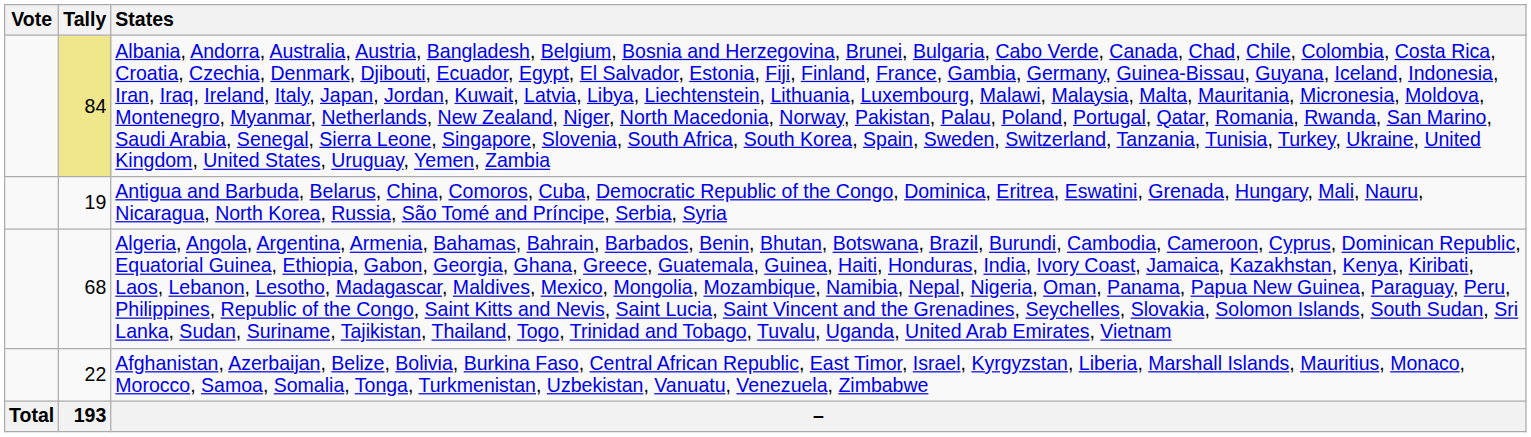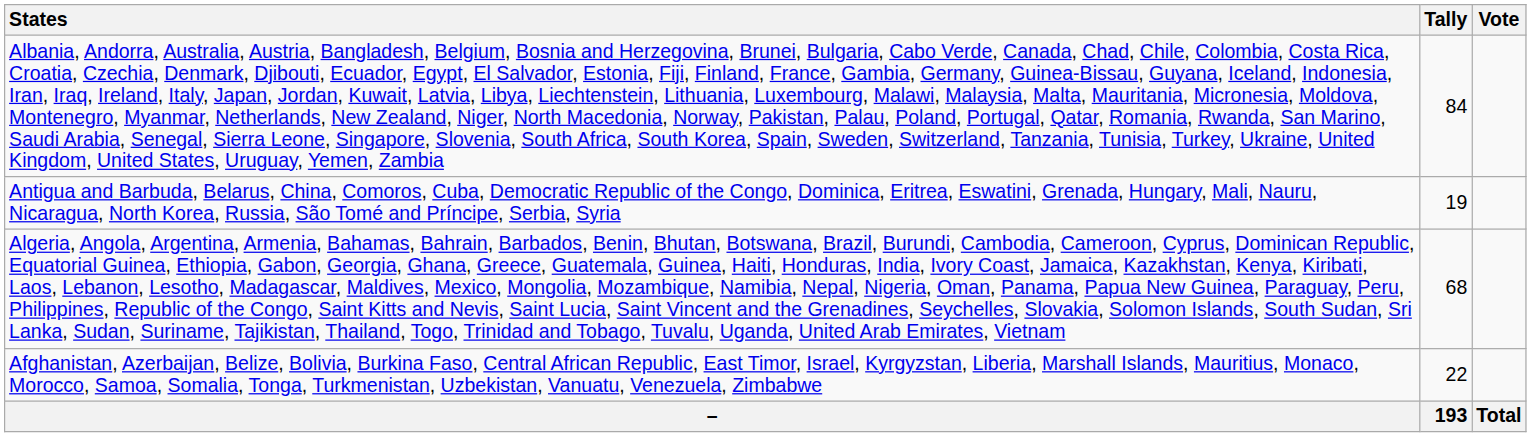columns swapped: (32, 19) <-> (145, 19)
(95, 105) khaki background -> (1456, 105) no background
